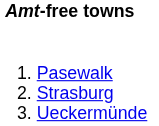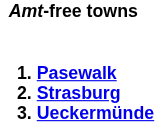(70, 93) normal -> (73, 93) bold
